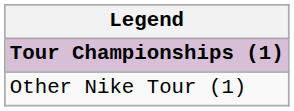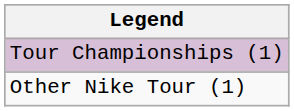(147, 55) bold -> (147, 55) normal
